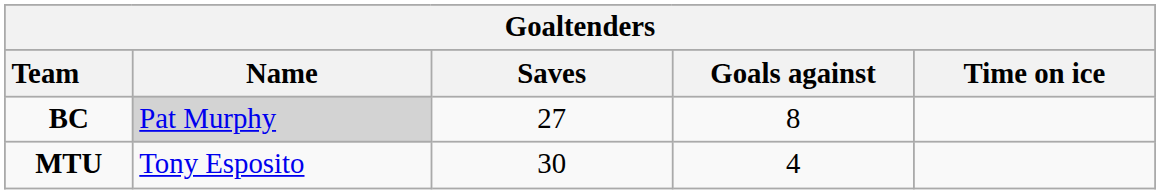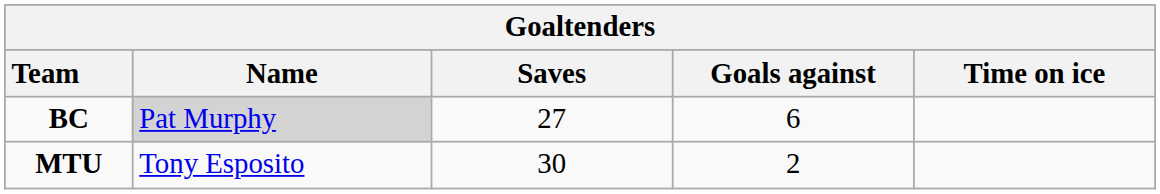(793, 118) 8 -> (793, 118) 6
(793, 164) 4 -> (793, 164) 2
